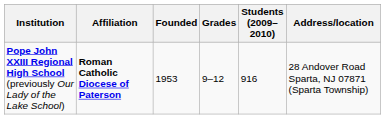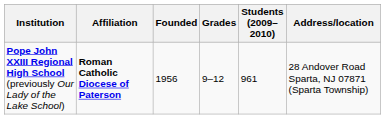(167, 78) 1953 -> (167, 78) 1956
(249, 78) 916 -> (249, 78) 961
